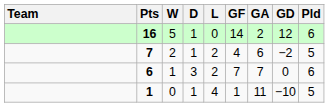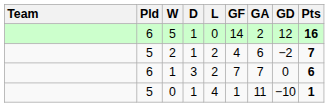columns swapped: (311, 14) <-> (150, 14)
